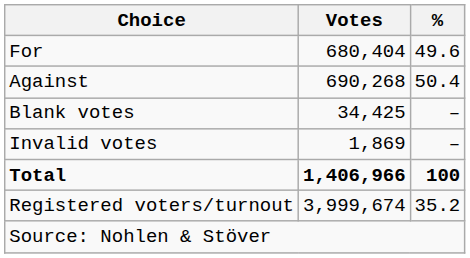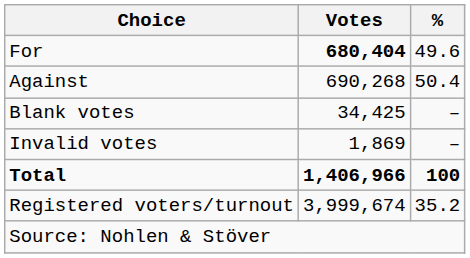(366, 51) normal -> (366, 51) bold
